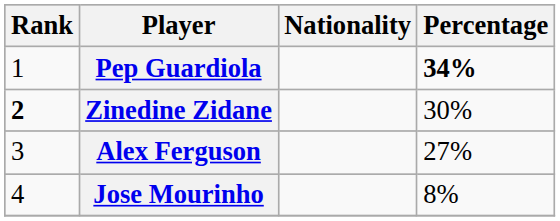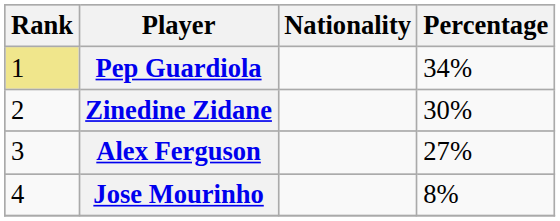(18, 67) no background -> (18, 67) khaki background
(450, 67) bold -> (448, 67) normal
(18, 109) bold -> (18, 109) normal
